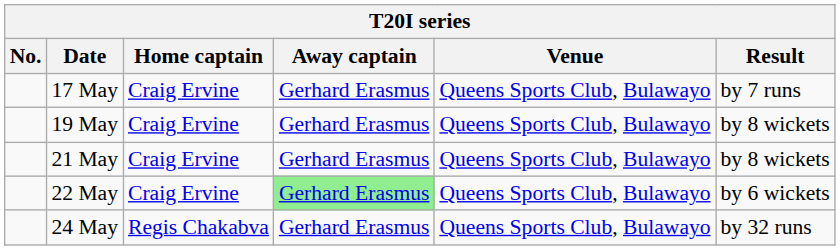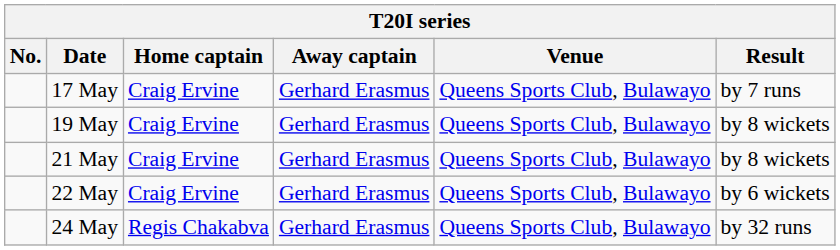(354, 192) lightgreen background -> (354, 192) no background
